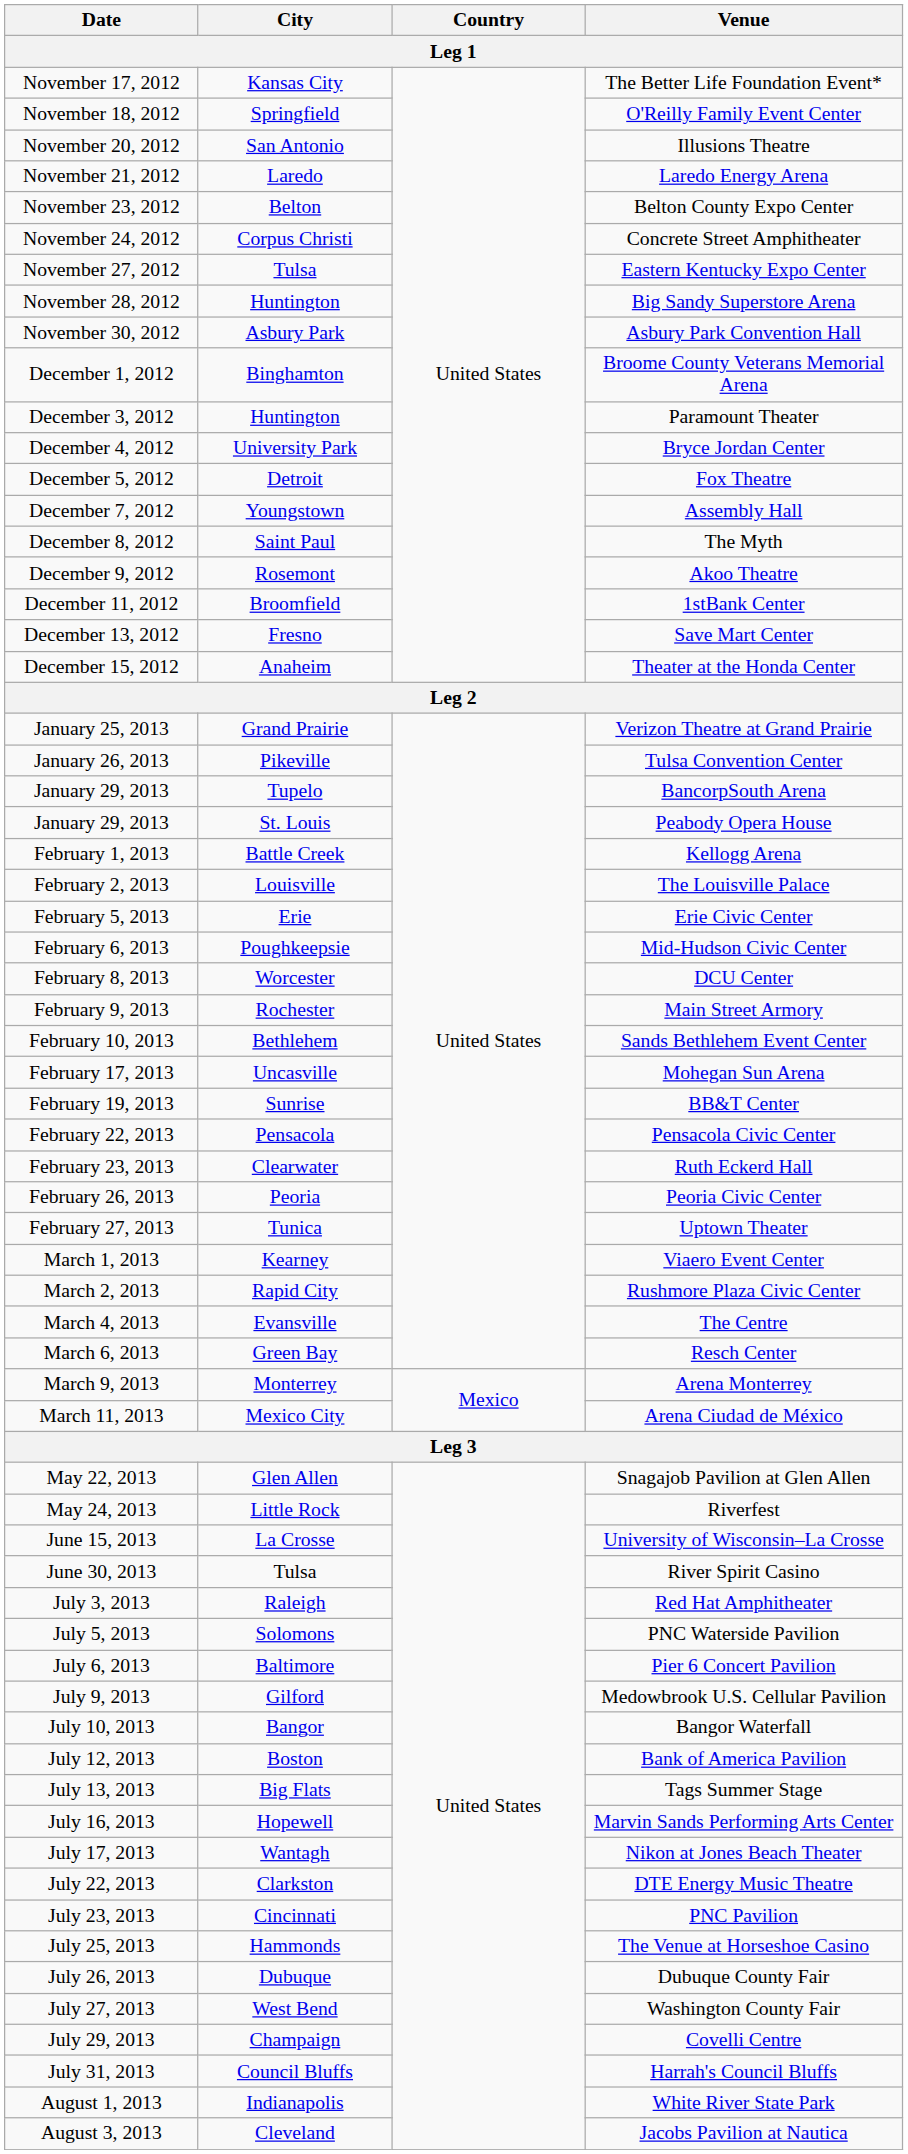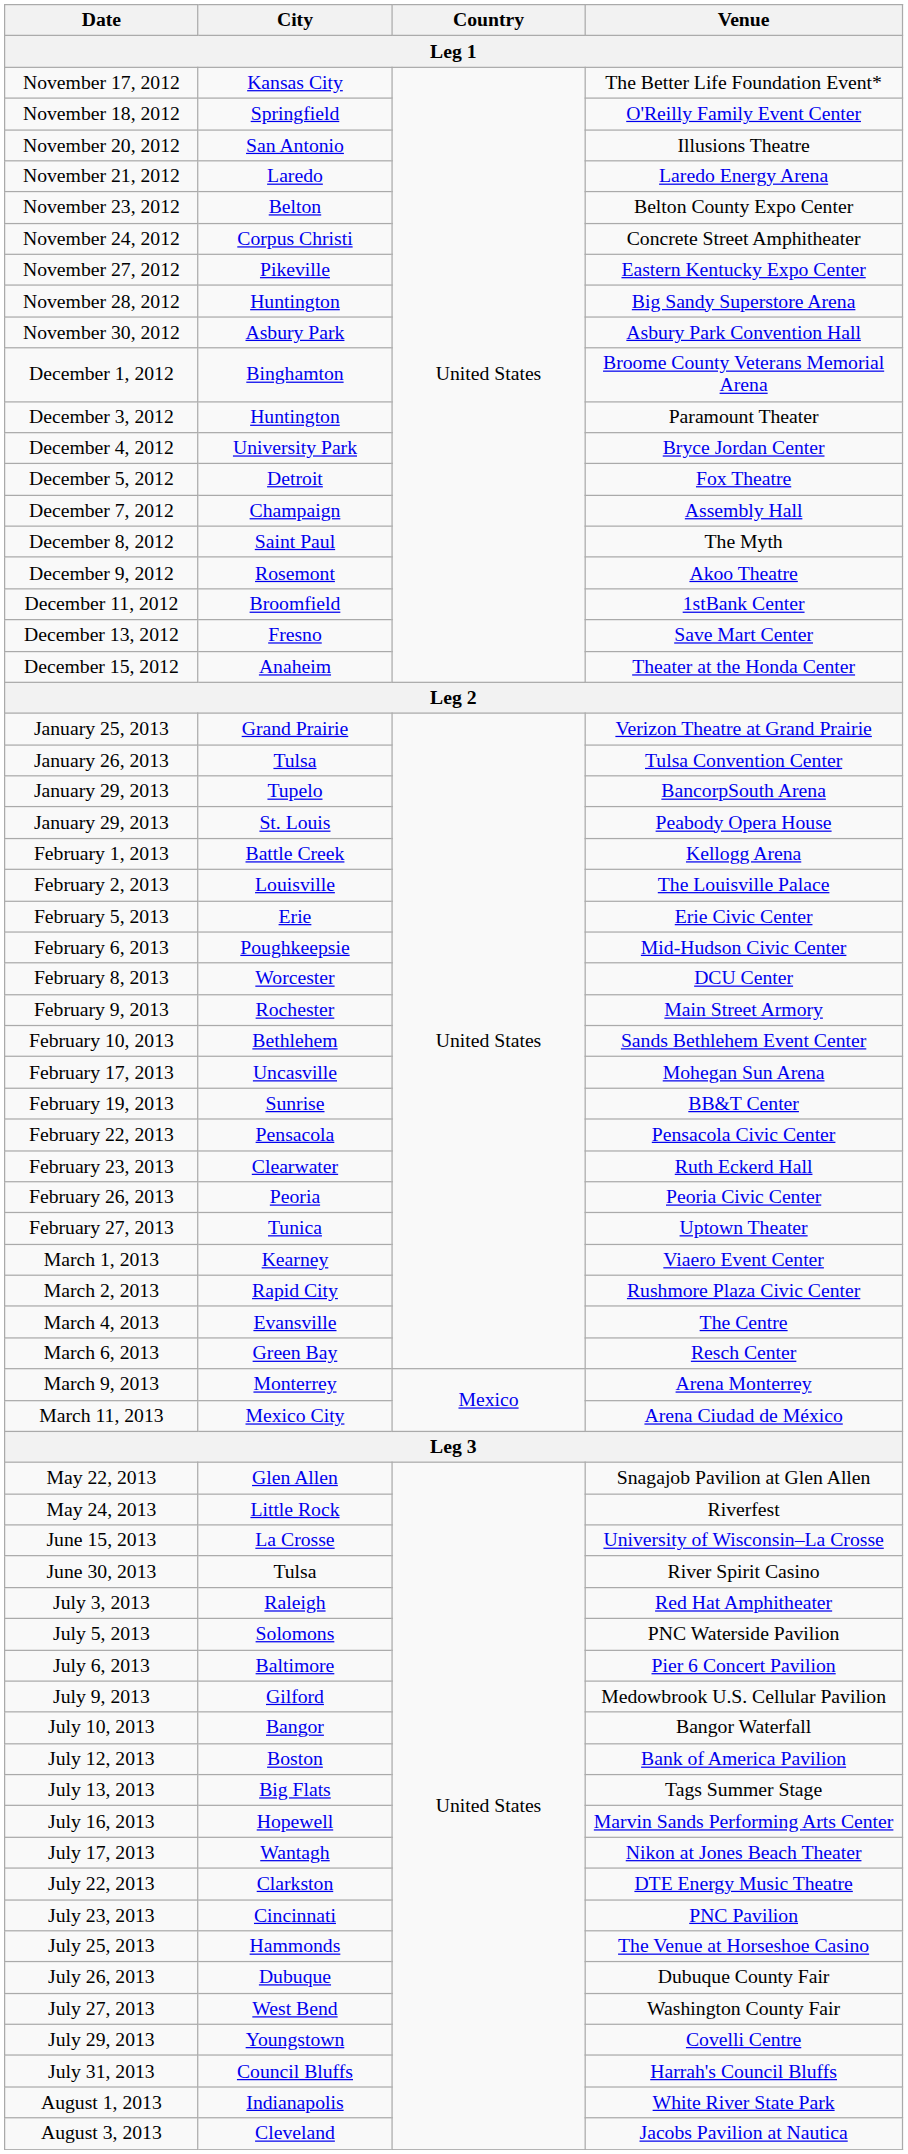(295, 269) Tulsa -> (295, 269) Pikeville
(295, 510) Youngstown -> (295, 510) Champaign
(295, 760) Pikeville -> (295, 760) Tulsa
(295, 2039) Champaign -> (295, 2039) Youngstown
